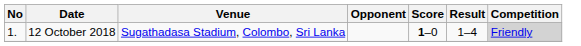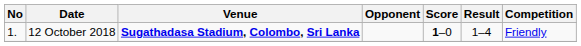(233, 32) normal -> (240, 32) bold
(512, 32) lightgrey background -> (526, 32) no background
